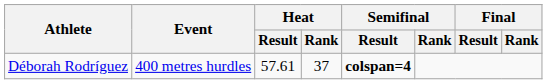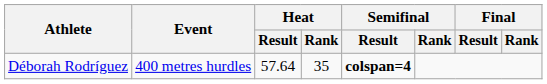(278, 66) 57.61 -> (278, 66) 57.64
(321, 66) 37 -> (321, 66) 35
